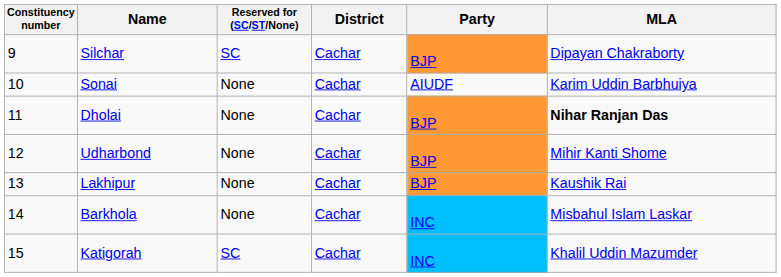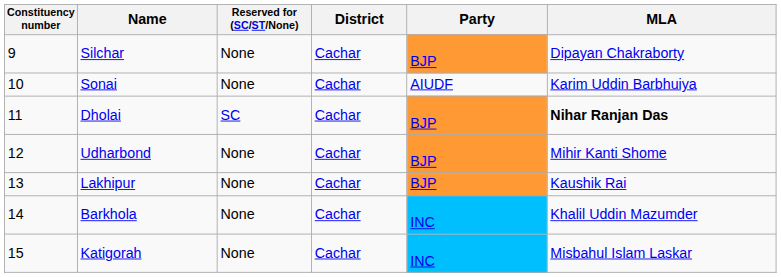(230, 53) SC -> (238, 53) None
(238, 115) None -> (230, 115) SC
(621, 214) Misbahul Islam Laskar -> (624, 214) Khalil Uddin Mazumder
(230, 253) SC -> (238, 253) None
(624, 253) Khalil Uddin Mazumder -> (621, 253) Misbahul Islam Laskar
